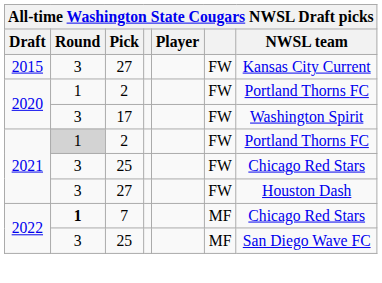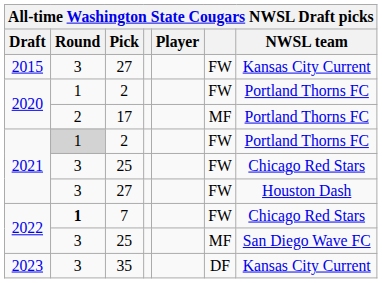(78, 116) 3 -> (78, 116) 2
(220, 116) FW -> (220, 116) MF
(307, 116) Washington Spirit -> (307, 116) Portland Thorns FC
(220, 215) MF -> (220, 215) FW
+ row: (27, 265)
